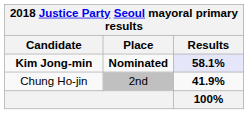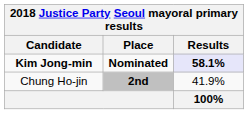(138, 81) normal -> (138, 81) bold
(208, 81) bold -> (208, 81) normal
